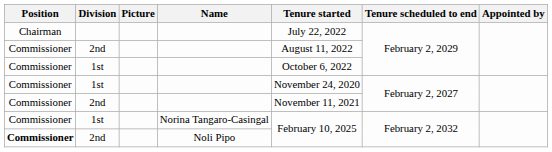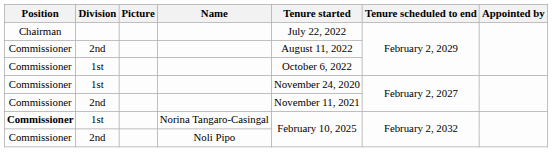(40, 120) normal -> (40, 120) bold
(40, 138) bold -> (40, 138) normal
